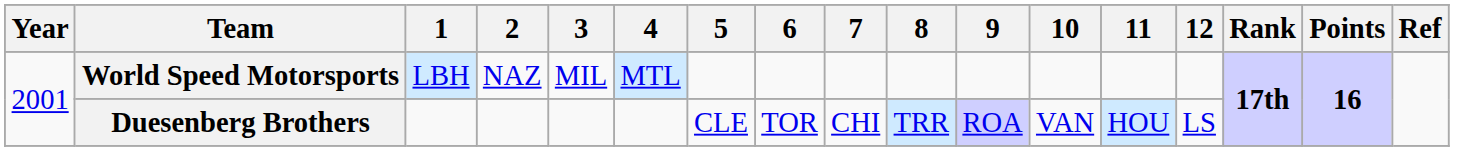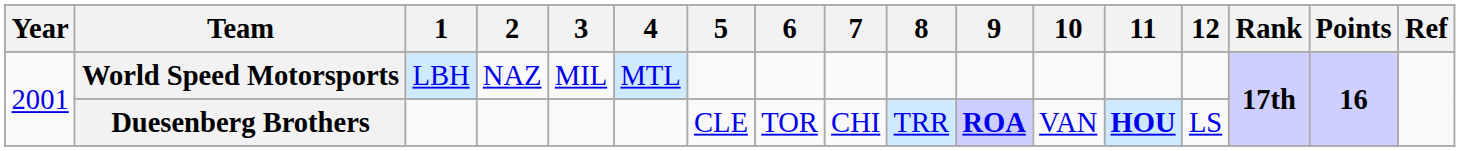(993, 122) normal -> (994, 122) bold
(1138, 122) normal -> (1143, 122) bold
